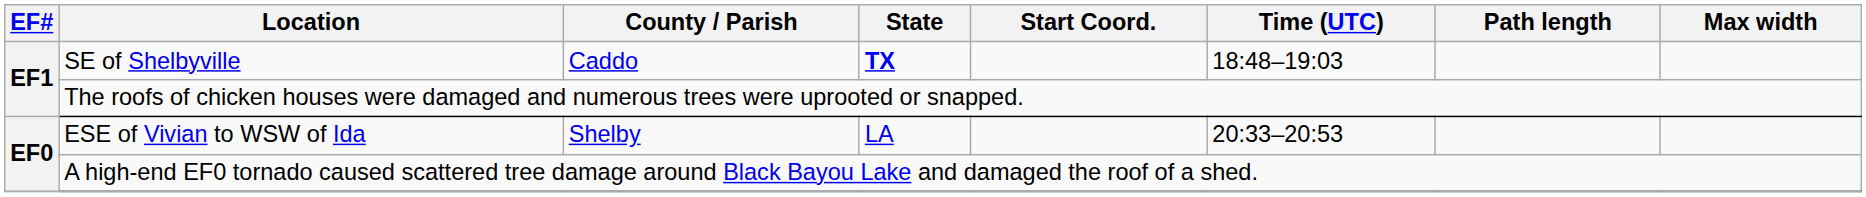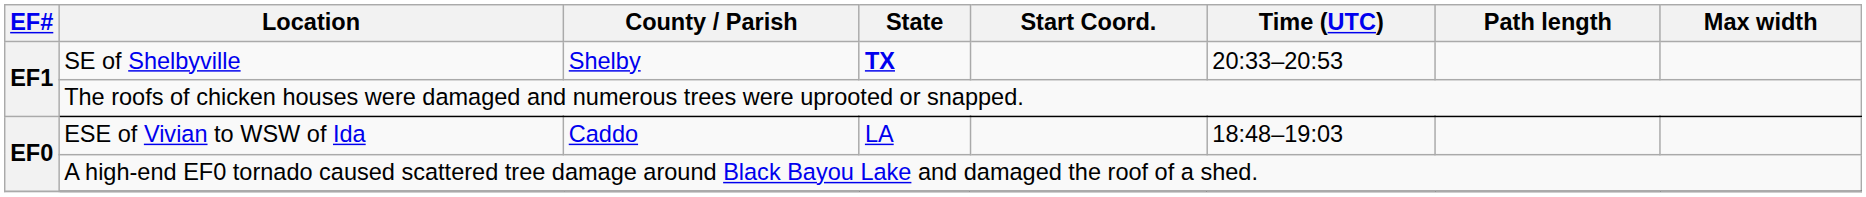(603, 60) Caddo -> (605, 60) Shelby
(1278, 60) 18:48–19:03 -> (1278, 60) 20:33–20:53
(605, 135) Shelby -> (603, 135) Caddo
(1278, 135) 20:33–20:53 -> (1278, 135) 18:48–19:03
